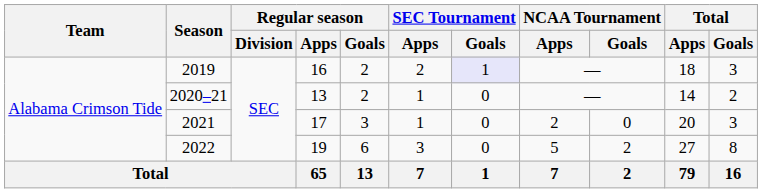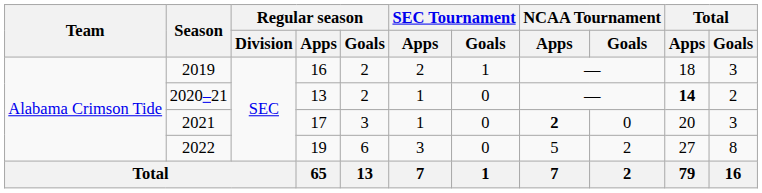(485, 69) lavender background -> (485, 69) no background
(687, 95) normal -> (687, 95) bold
(554, 122) normal -> (554, 122) bold
